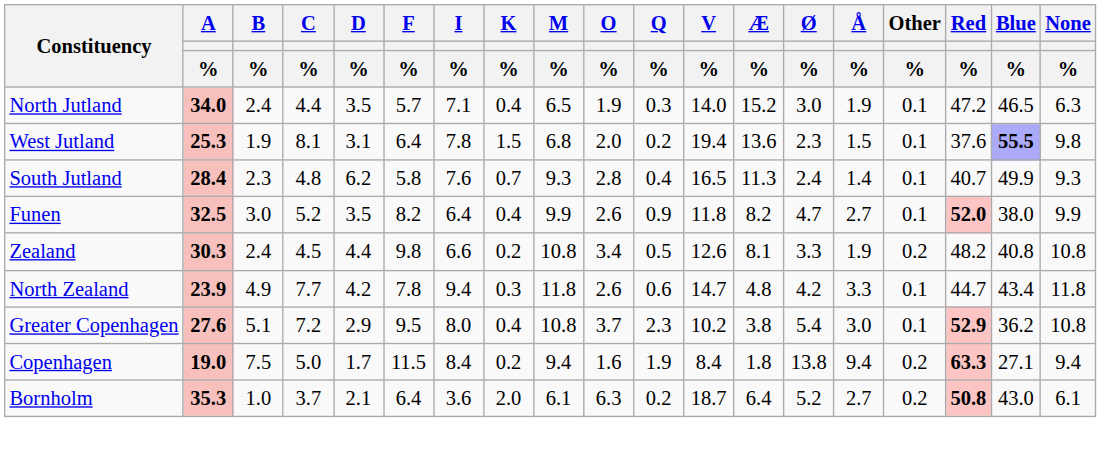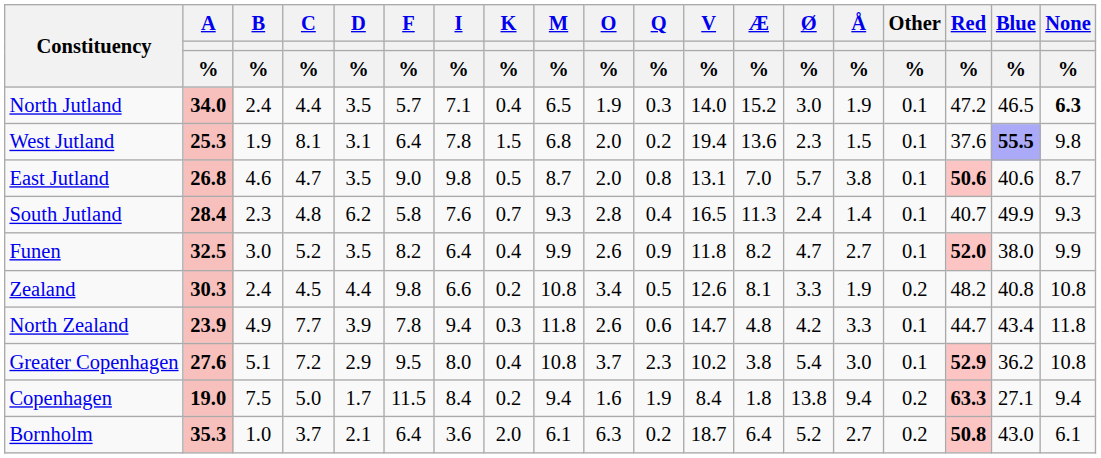(1068, 105) normal -> (1068, 105) bold
+ row: (59, 178)
(358, 288) 4.2 -> (358, 324) 3.9
